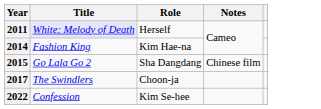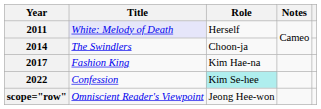(62, 46) Fashion King -> (101, 46) The Swindlers
(165, 46) Kim Hae-na -> (228, 46) Choon-ja
- row: (17, 63)
(63, 79) The Swindlers -> (100, 63) Fashion King
(159, 79) Choon-ja -> (235, 63) Kim Hae-na
(164, 96) no background -> (234, 79) paleturquoise background
+ row: (37, 96)
